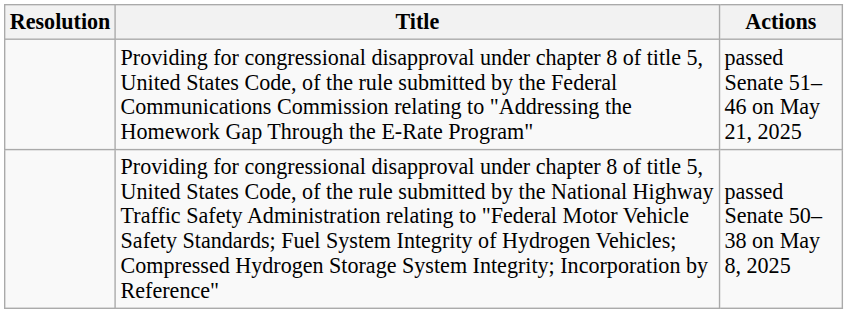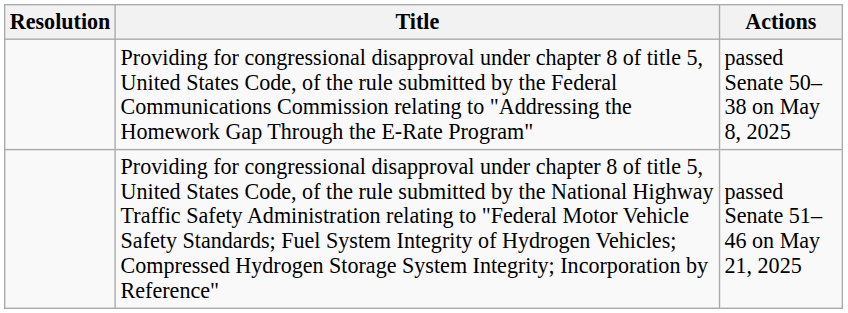(773, 94) passed Senate 51–46 on May 21, 2025 -> (773, 94) passed Senate 50–38 on May 8, 2025
(773, 228) passed Senate 50–38 on May 8, 2025 -> (773, 228) passed Senate 51–46 on May 21, 2025
